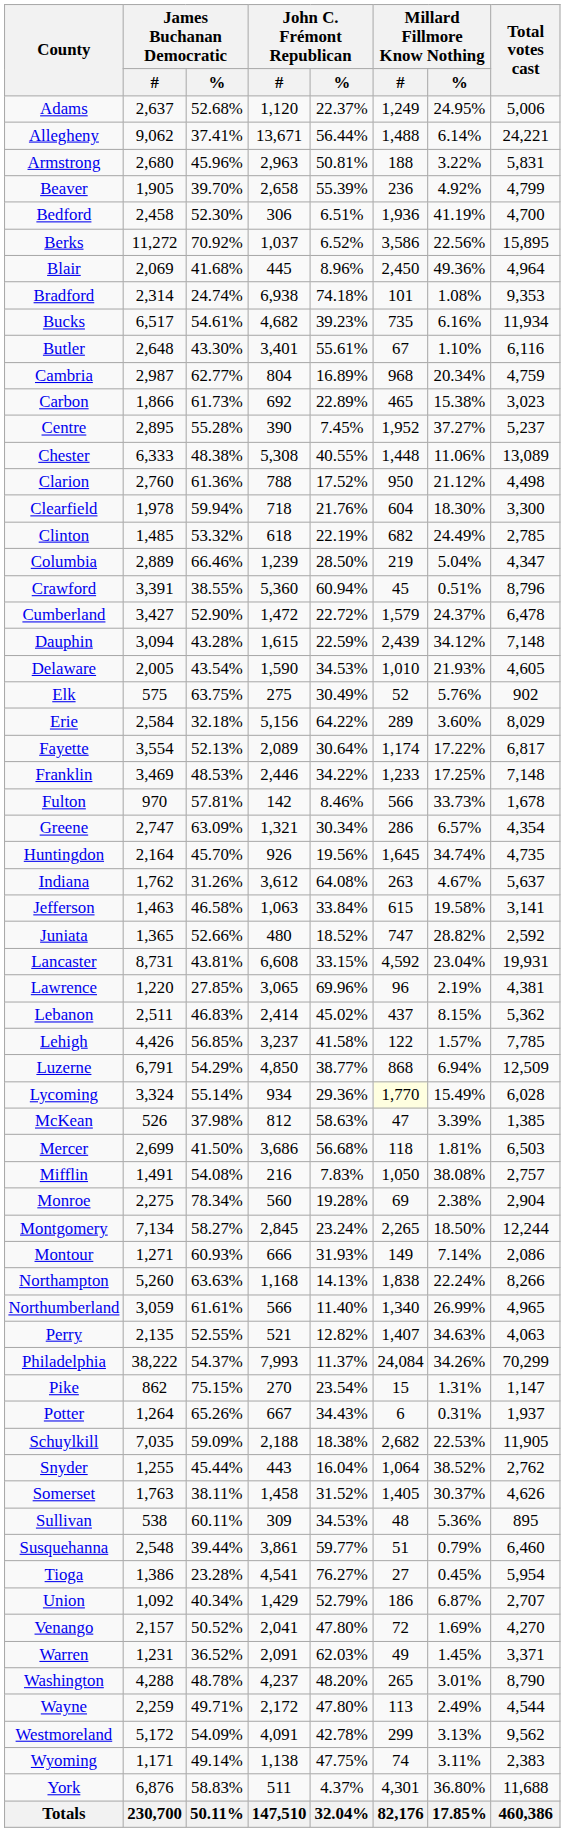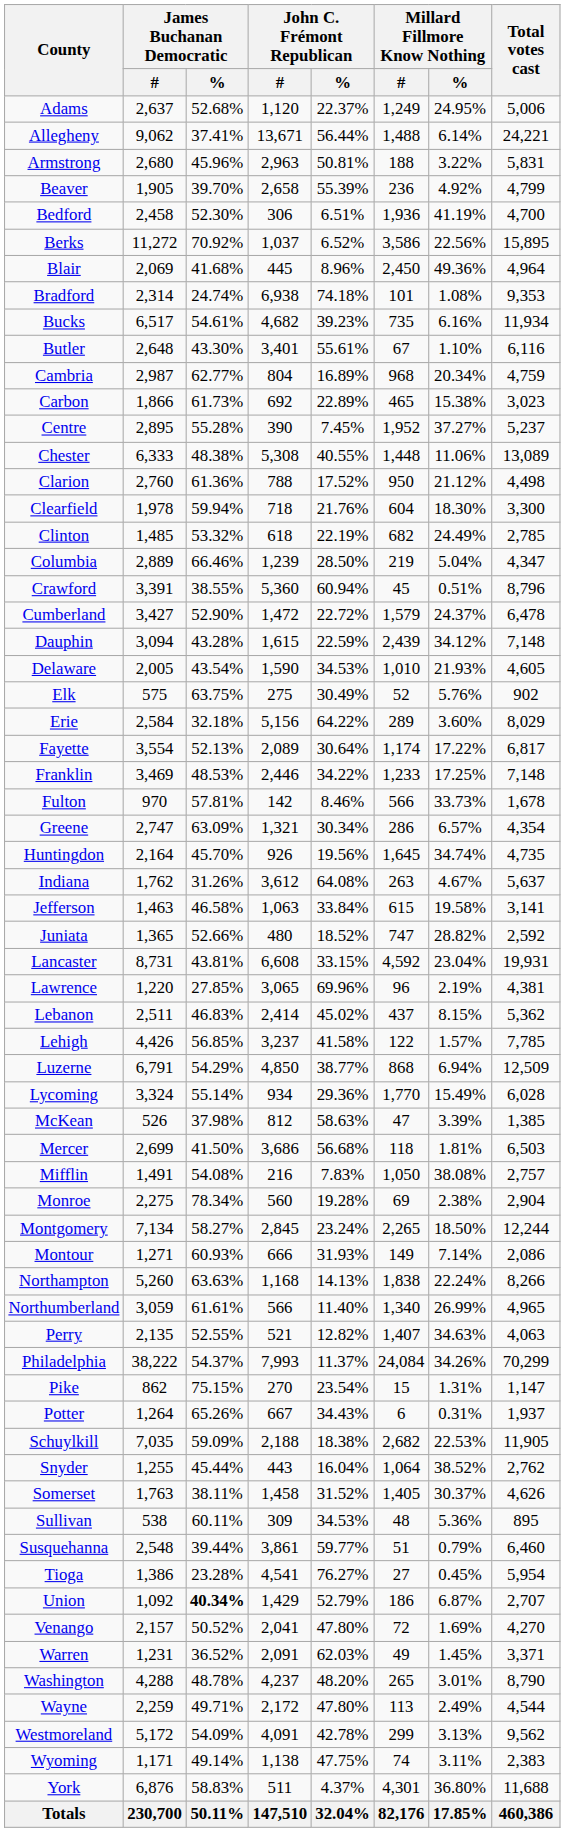(401, 1094) lightyellow background -> (401, 1094) no background
(217, 1600) normal -> (217, 1600) bold
